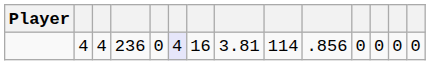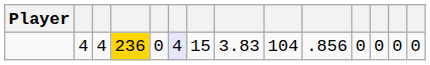(130, 46) no background -> (130, 46) gold background
(200, 46) 16 -> (200, 46) 15
(239, 46) 3.81 -> (239, 46) 3.83
(283, 46) 114 -> (283, 46) 104
